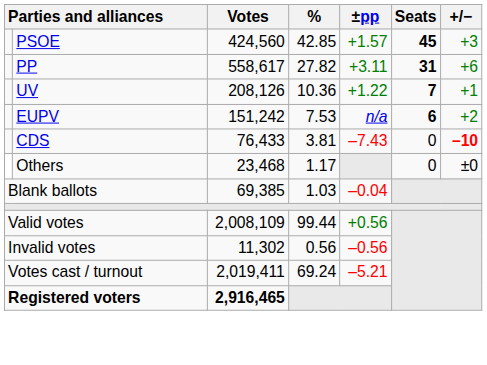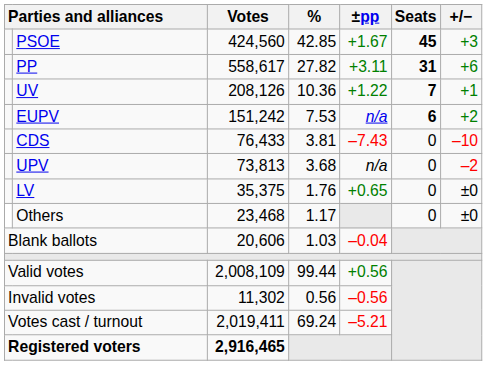(368, 41) +1.57 -> (368, 41) +1.67
(465, 141) bold -> (465, 141) normal
+ row: (32, 166)
+ row: (25, 191)
(261, 191) 69,385 -> (261, 240) 20,606
